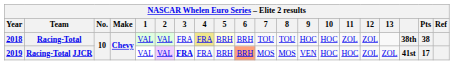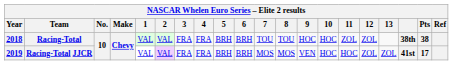(205, 39) khaki background -> (204, 39) no background
(225, 39) lightyellow background -> (224, 39) no background
(185, 53) bold -> (184, 53) normal
(245, 53) lightsalmon background -> (244, 53) no background
